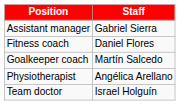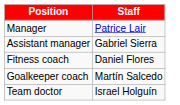+ row: (27, 28)
- row: (41, 76)
